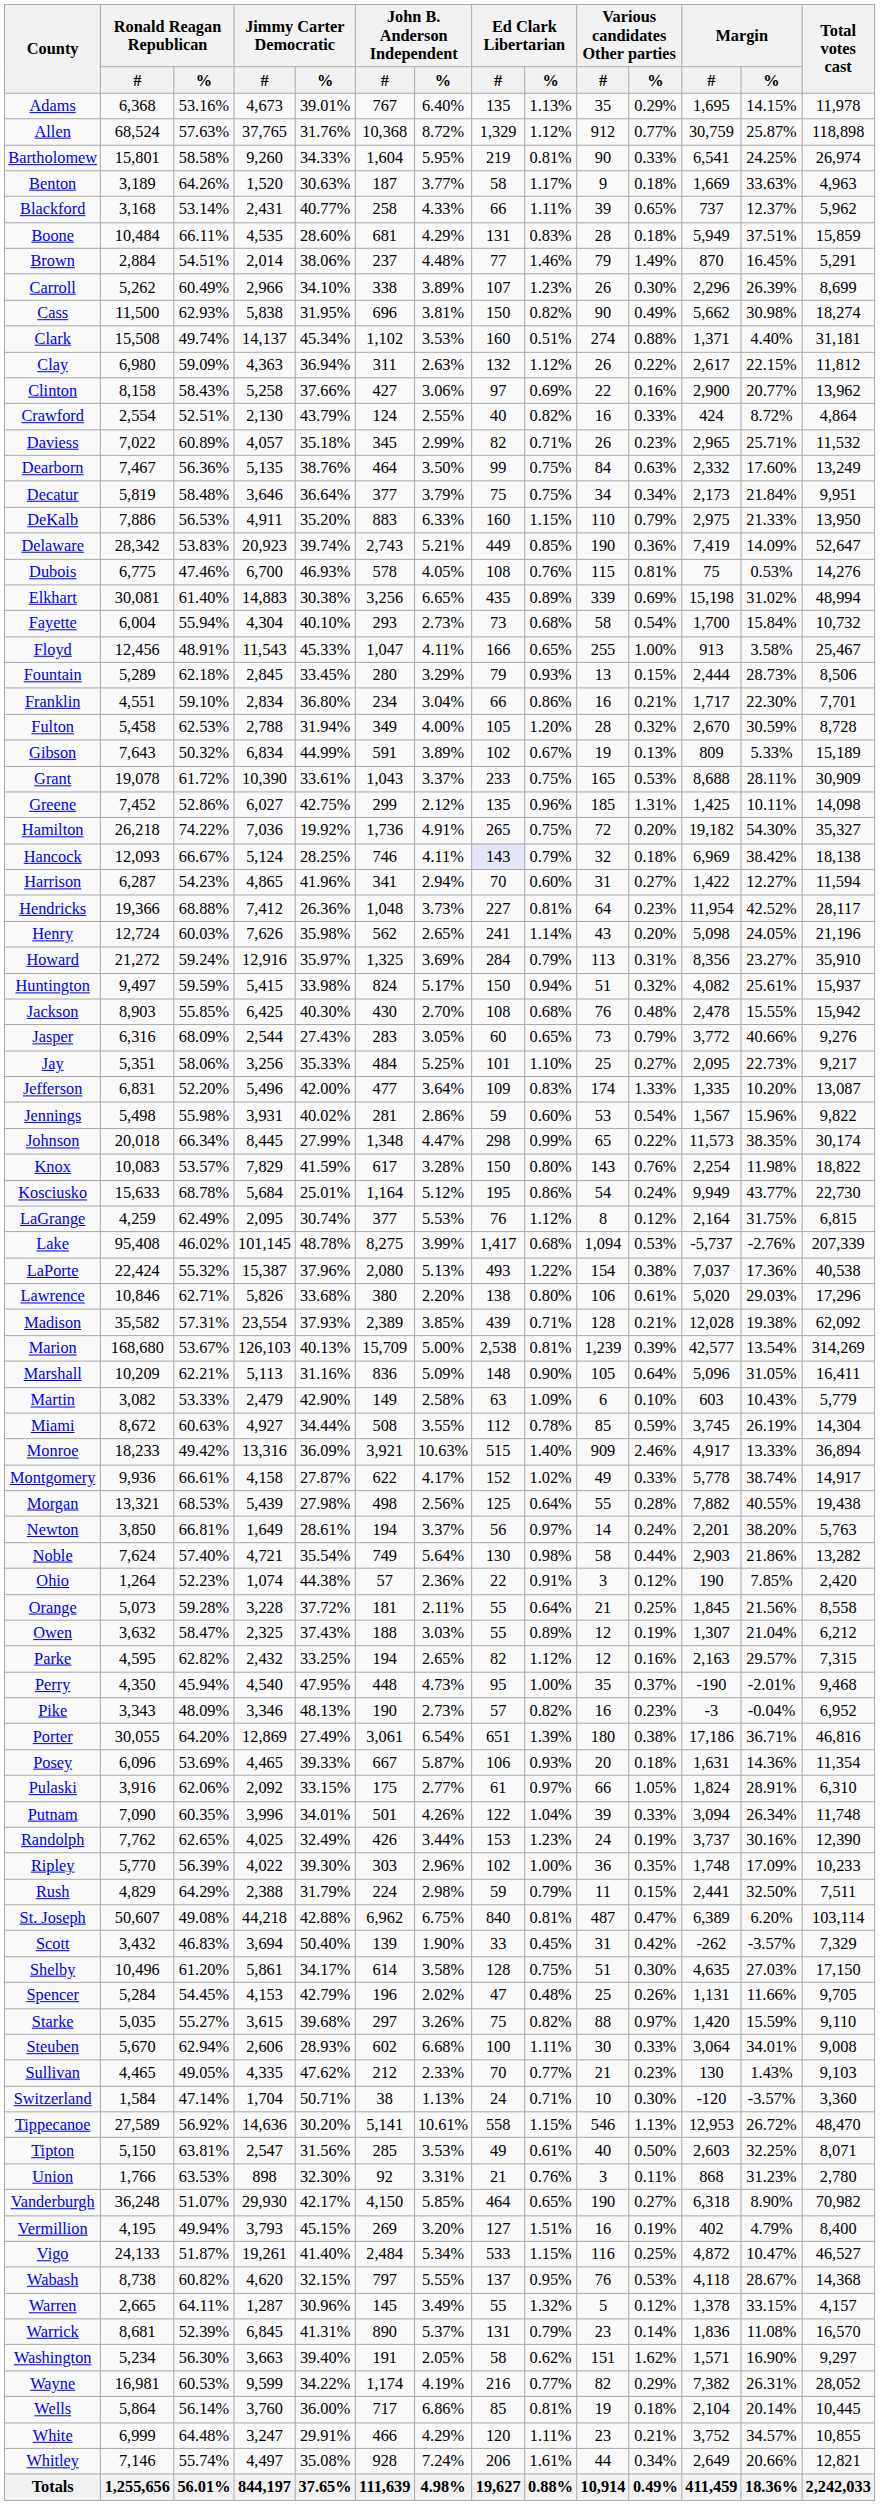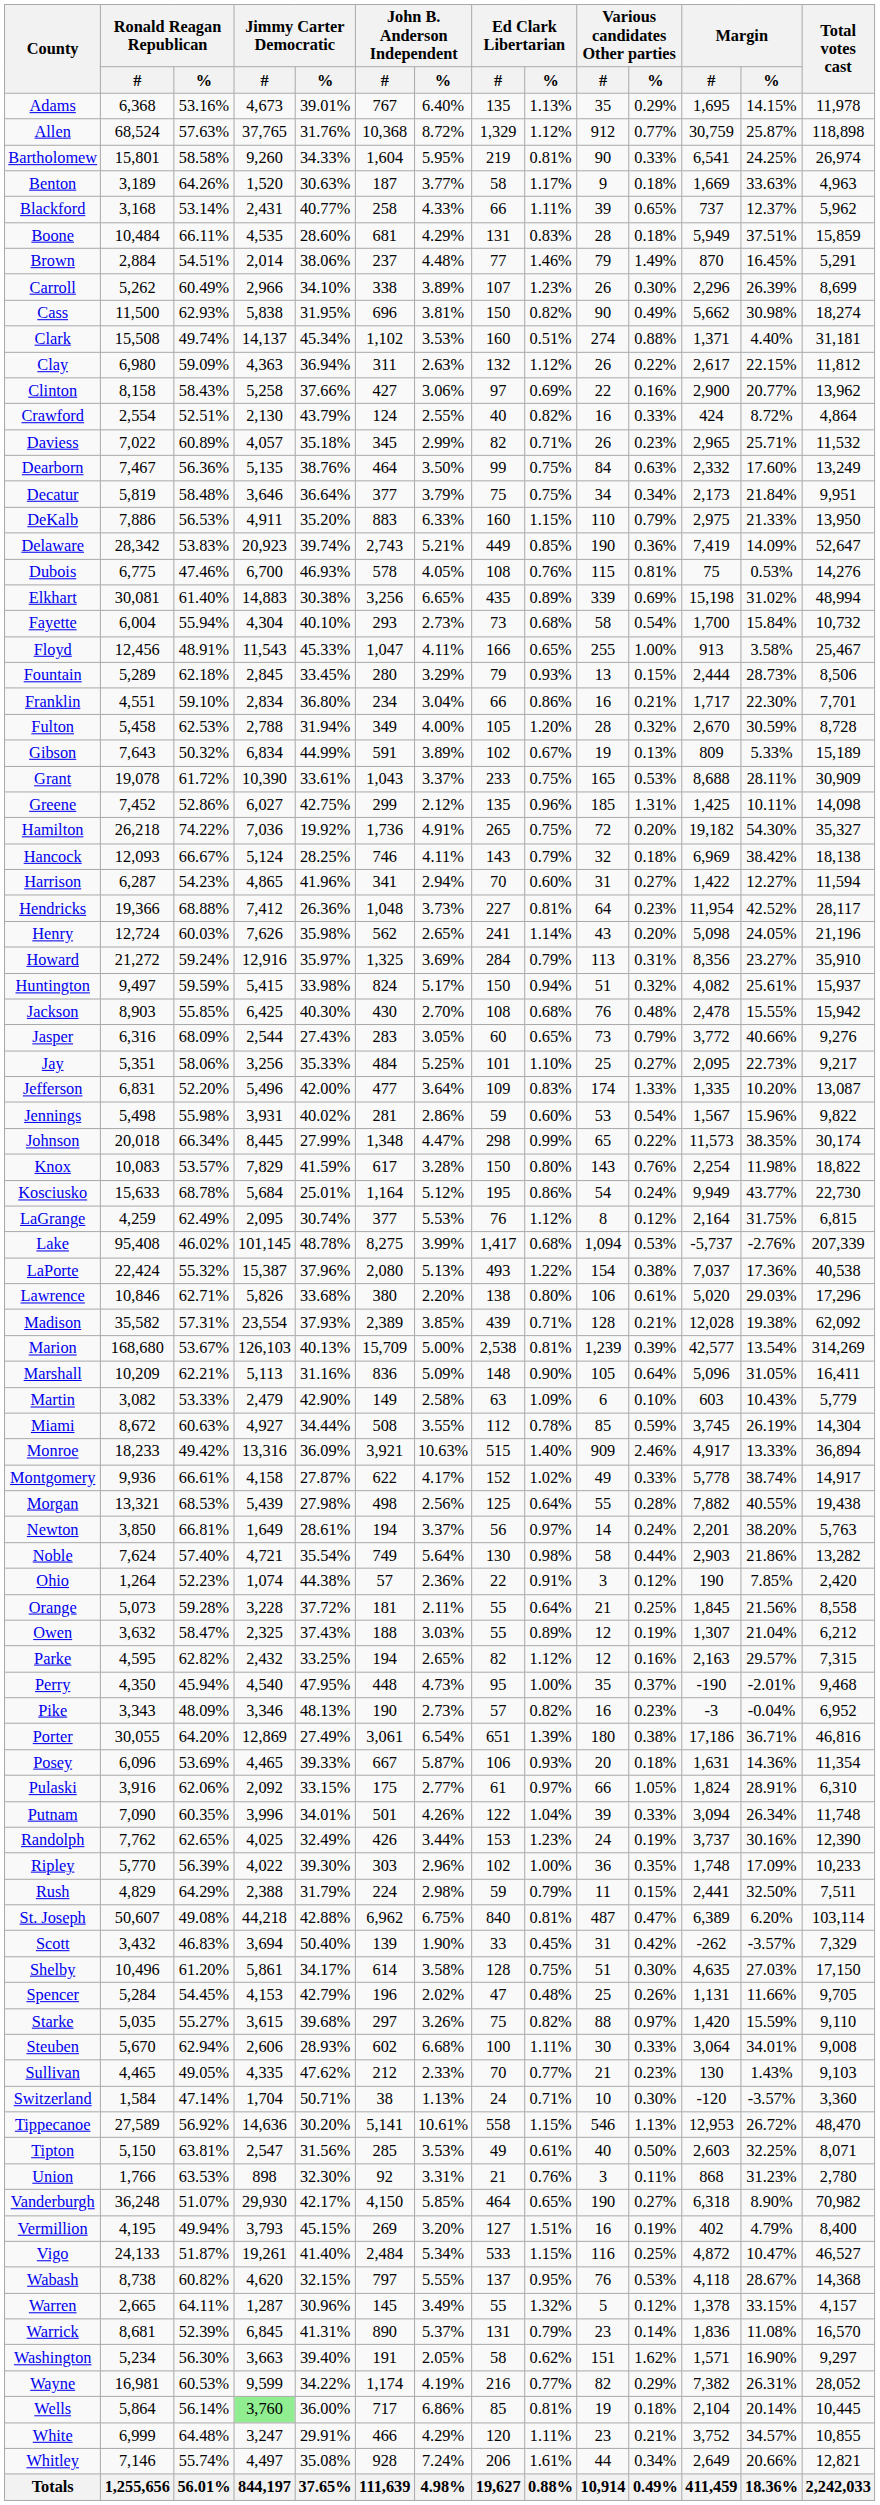(498, 856) lavender background -> (498, 856) no background
(265, 2409) no background -> (265, 2409) lightgreen background
